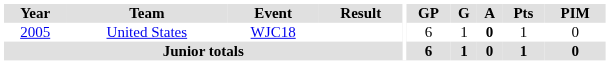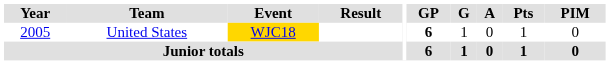(273, 32) no background -> (273, 32) gold background
(428, 32) normal -> (428, 32) bold
(490, 32) bold -> (490, 32) normal
